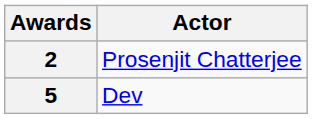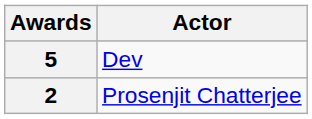rows swapped: (51, 95) <-> (51, 59)
